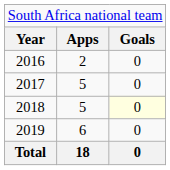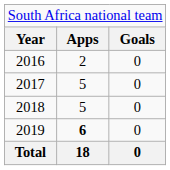(137, 107) lightyellow background -> (137, 107) no background
(83, 130) normal -> (83, 130) bold
